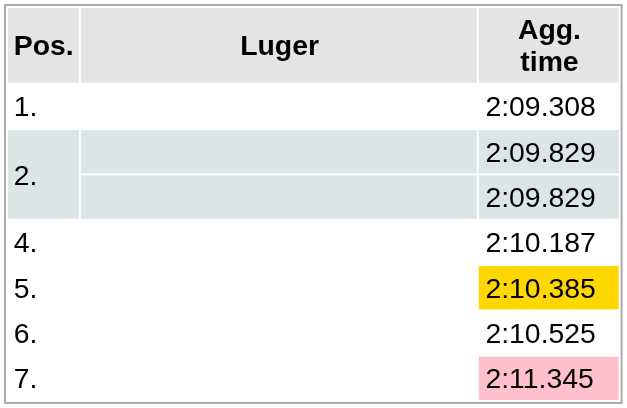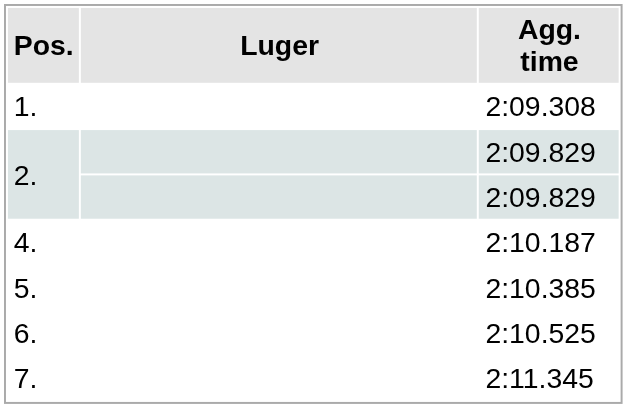(541, 288) gold background -> (541, 288) no background
(540, 378) pink background -> (540, 378) no background
